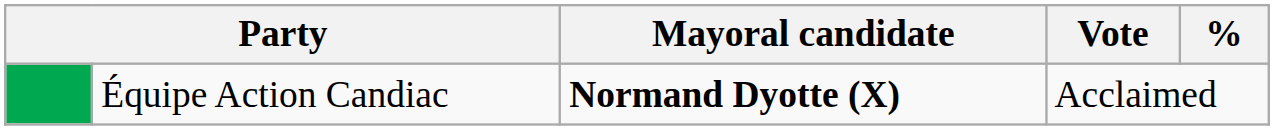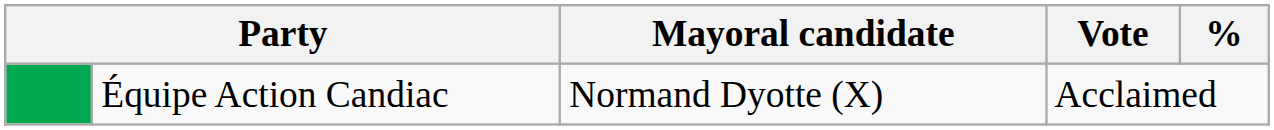(735, 93) bold -> (726, 93) normal
